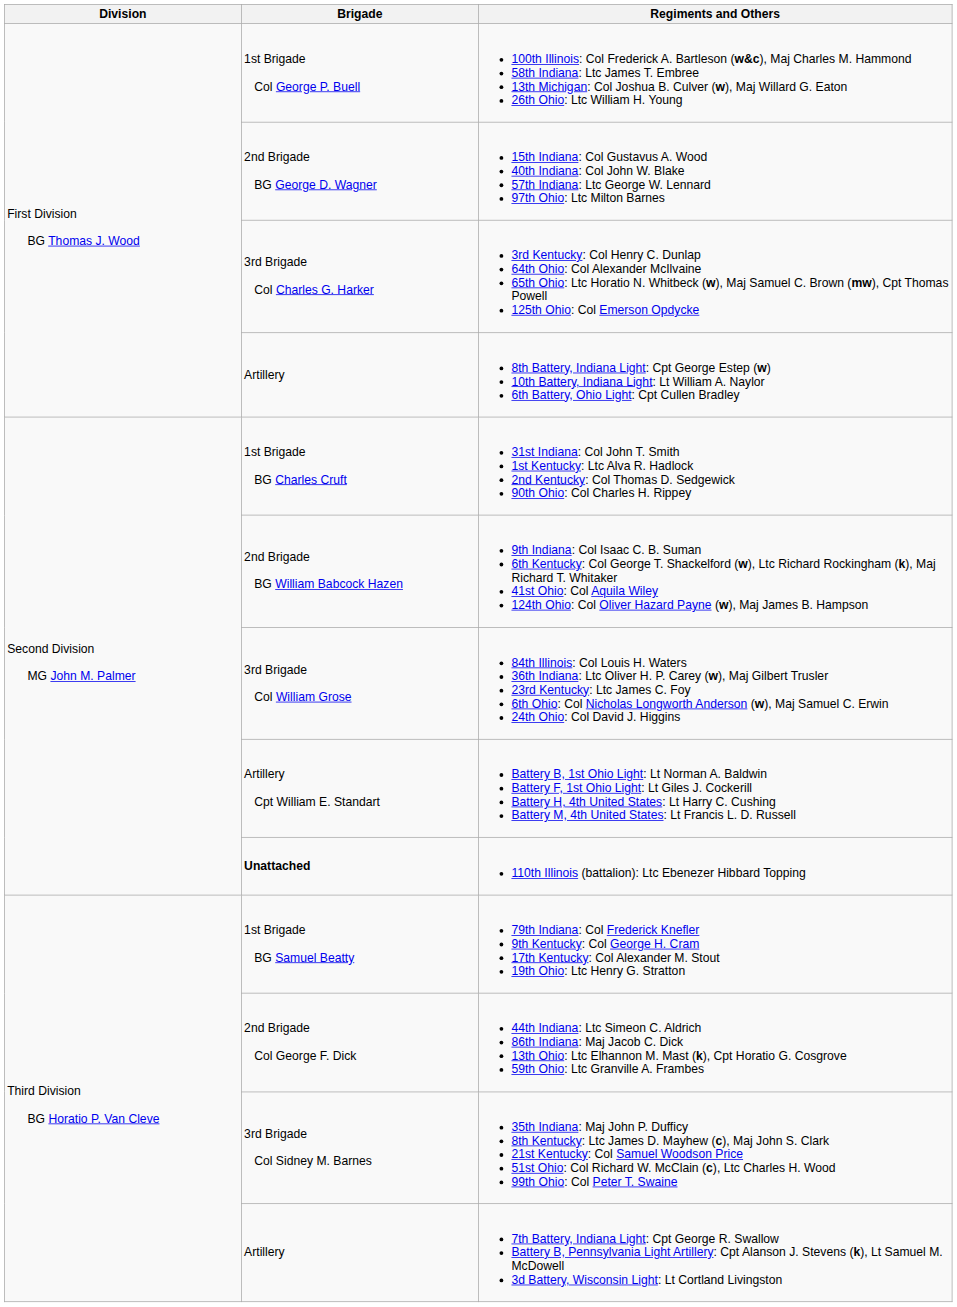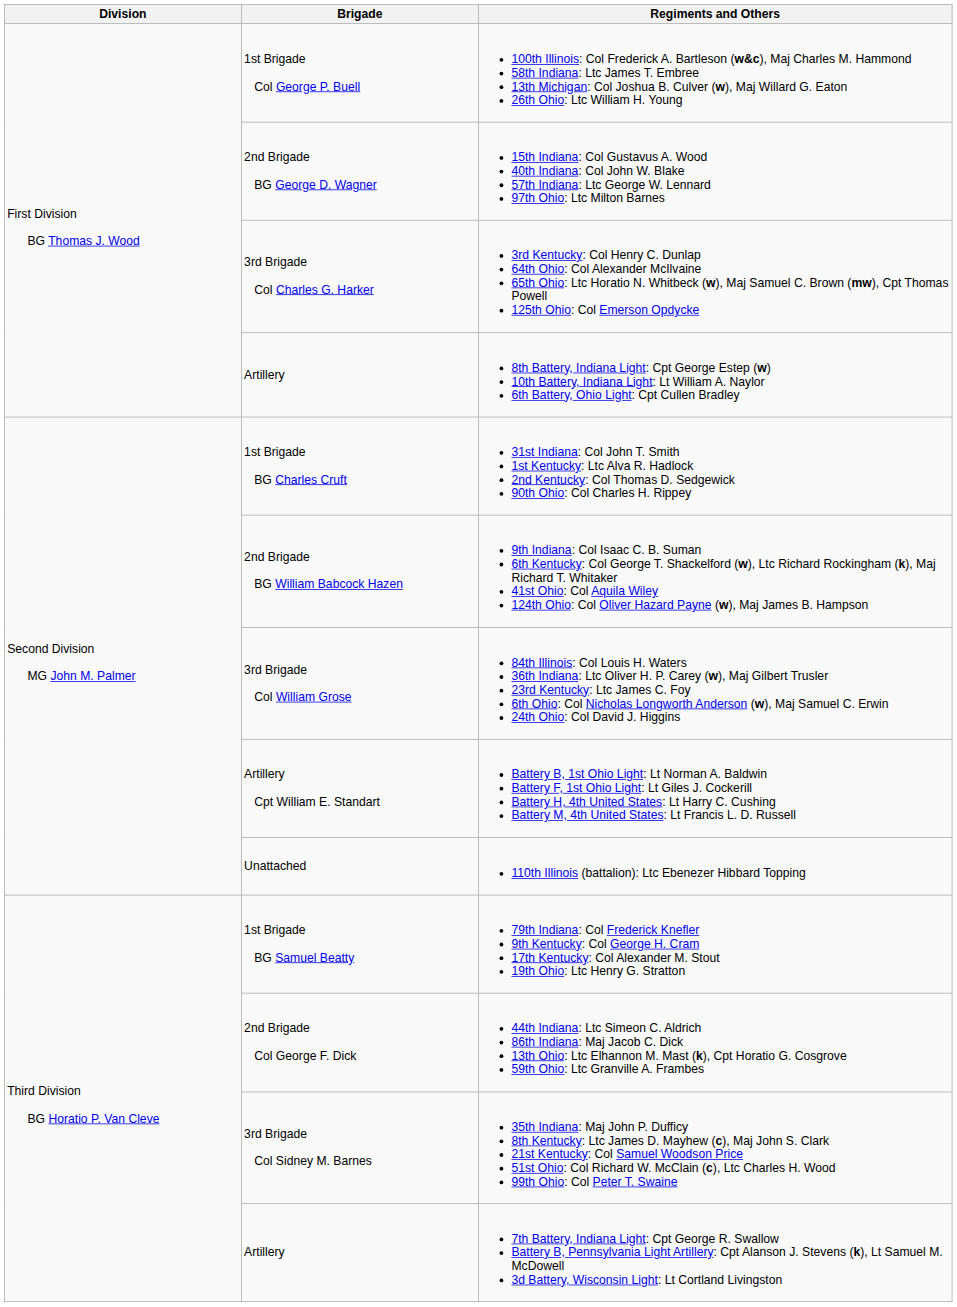(277, 866) bold -> (275, 866) normal
